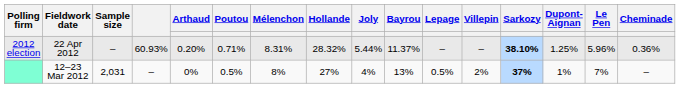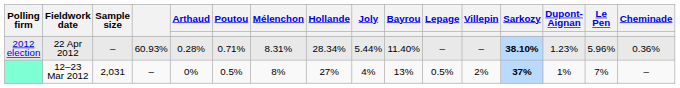(191, 48) 0.20% -> (191, 48) 0.28%
(329, 48) 28.32% -> (329, 48) 28.34%
(404, 48) 11.37% -> (404, 48) 11.40%
(564, 48) 1.25% -> (564, 48) 1.23%
